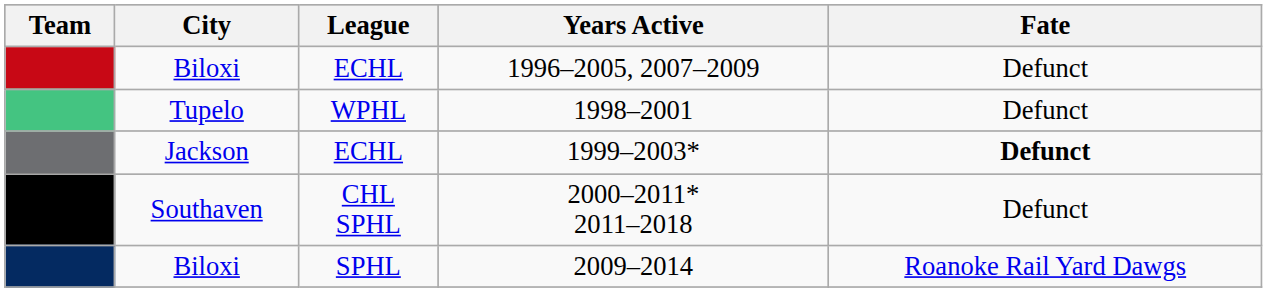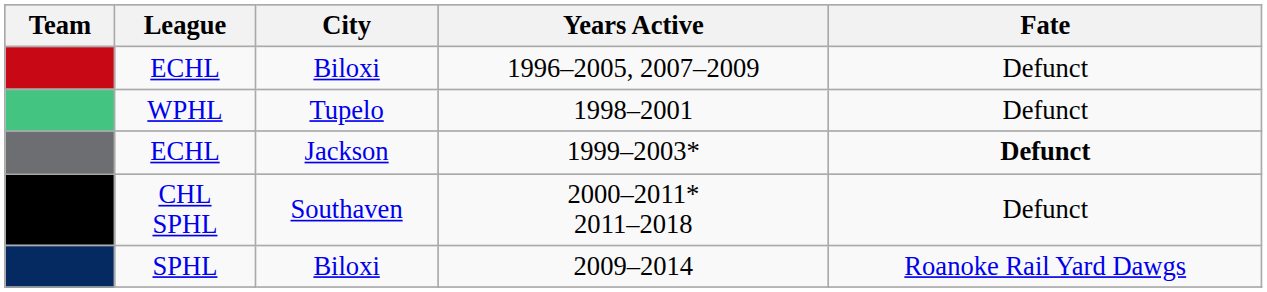columns swapped: (207, 25) <-> (368, 25)
